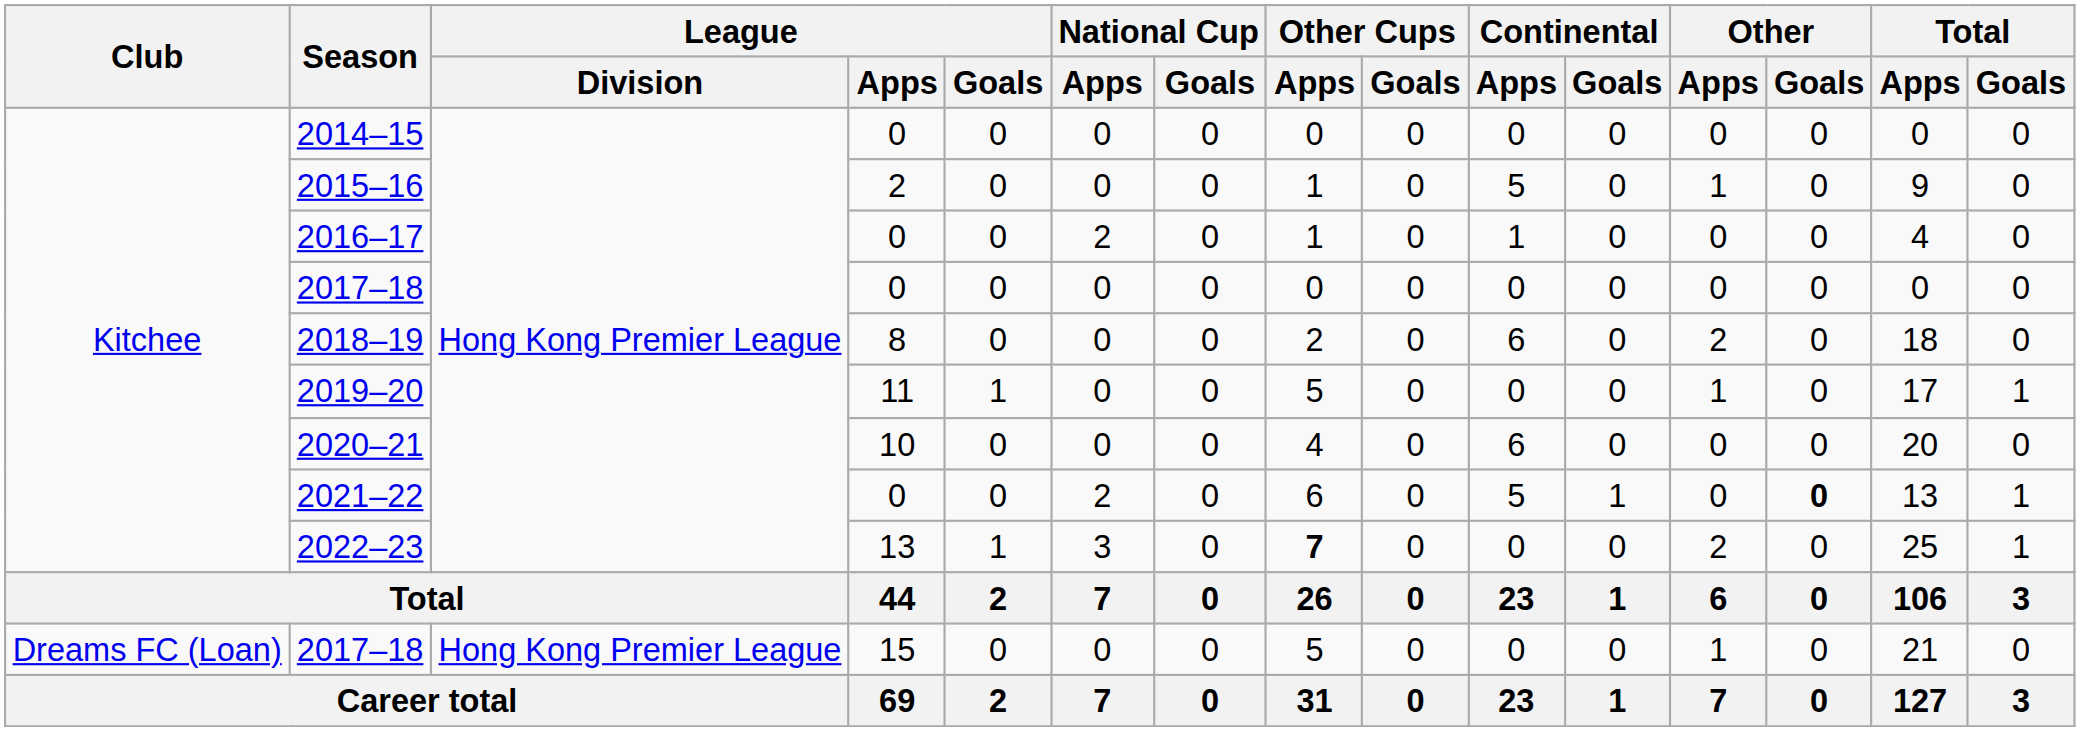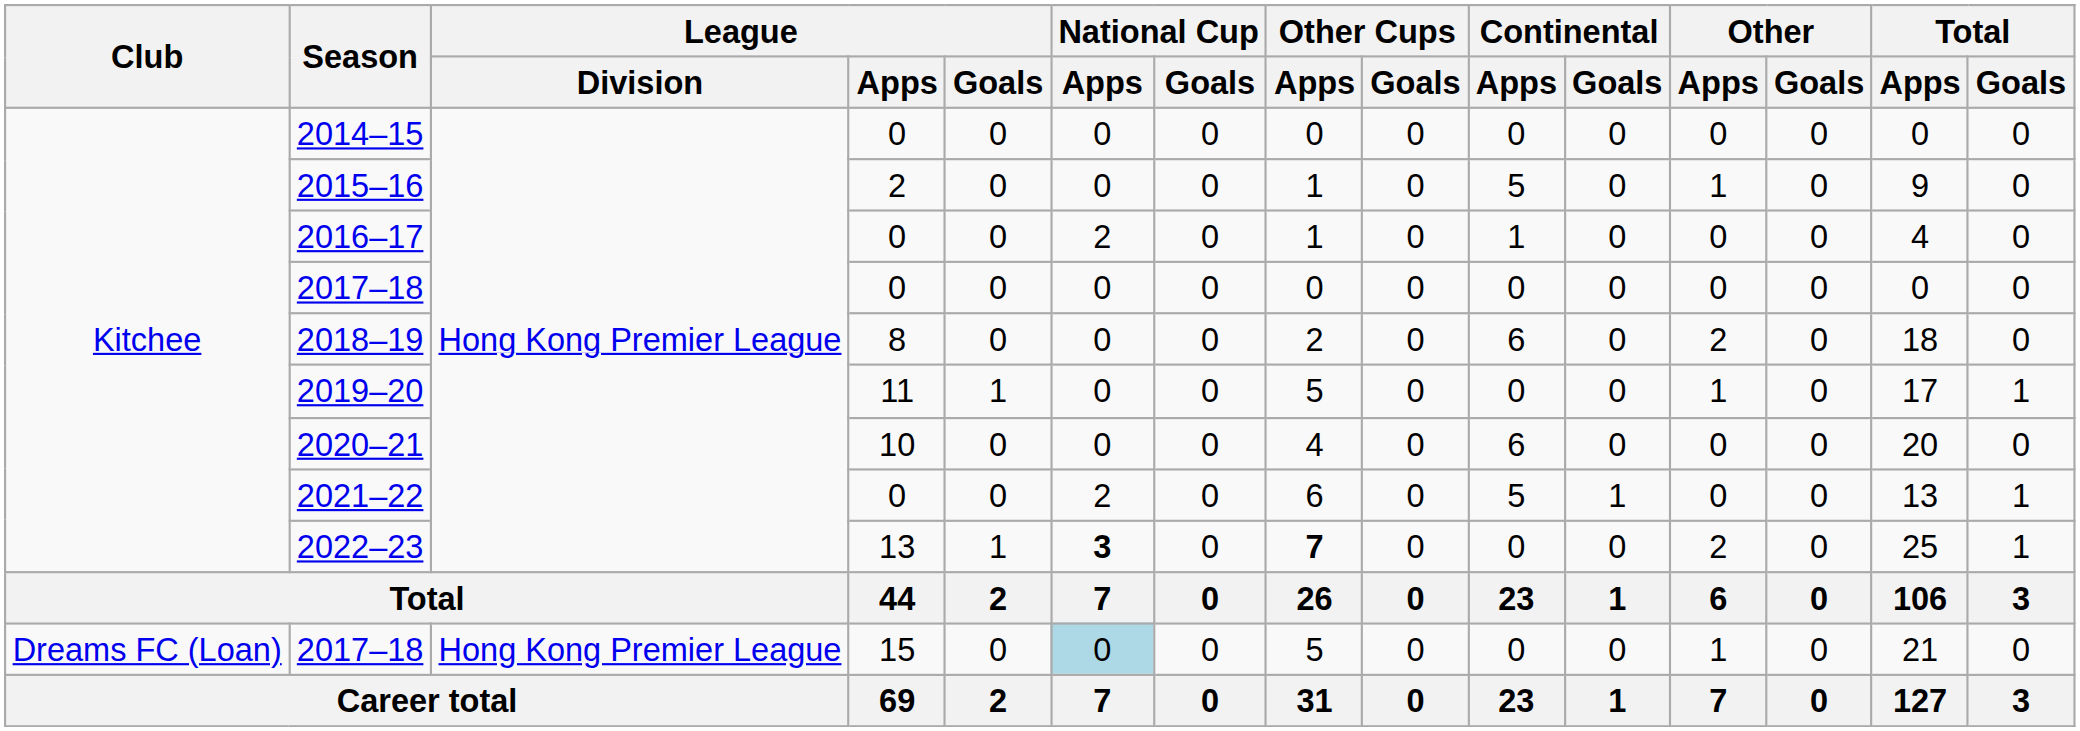(1819, 494) bold -> (1819, 494) normal
(1102, 546) normal -> (1102, 546) bold
(1102, 649) no background -> (1102, 649) lightblue background
